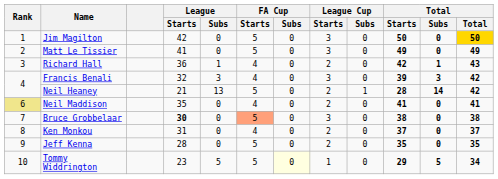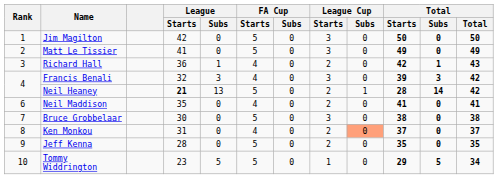(475, 38) gold background -> (475, 38) no background
(182, 91) normal -> (182, 91) bold
(23, 104) khaki background -> (23, 104) no background
(182, 118) bold -> (182, 118) normal
(255, 118) lightsalmon background -> (255, 118) no background
(365, 131) no background -> (365, 131) lightsalmon background
(292, 163) lightyellow background -> (292, 163) no background
